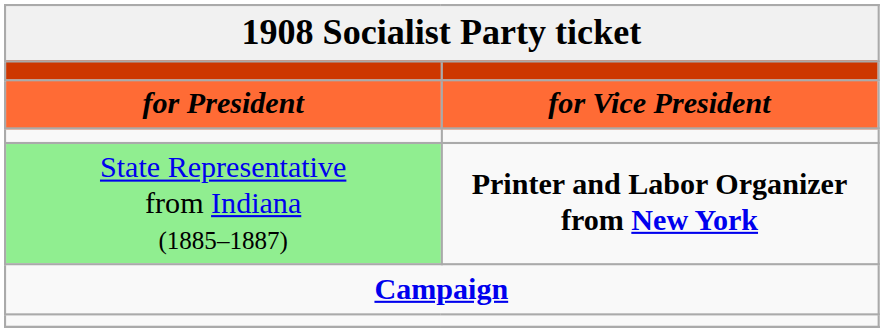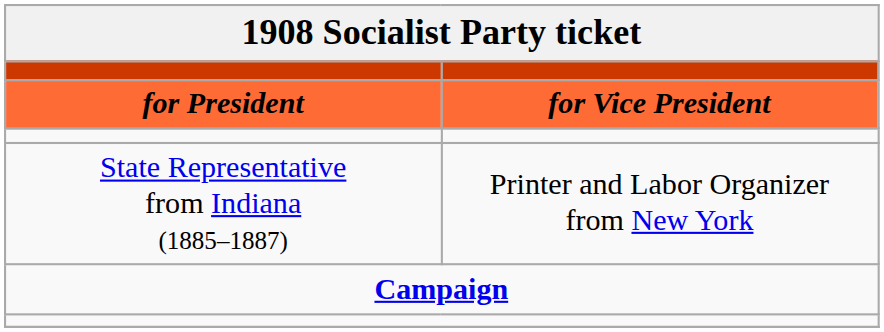(223, 203) lightgreen background -> (223, 203) no background
(659, 203) bold -> (659, 203) normal
